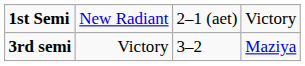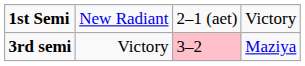(189, 46) no background -> (189, 46) pink background
